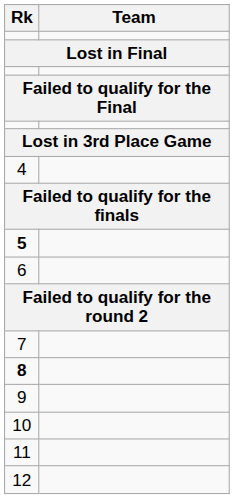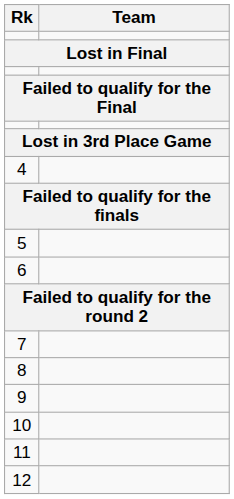(22, 243) bold -> (22, 243) normal
(22, 371) bold -> (22, 371) normal
